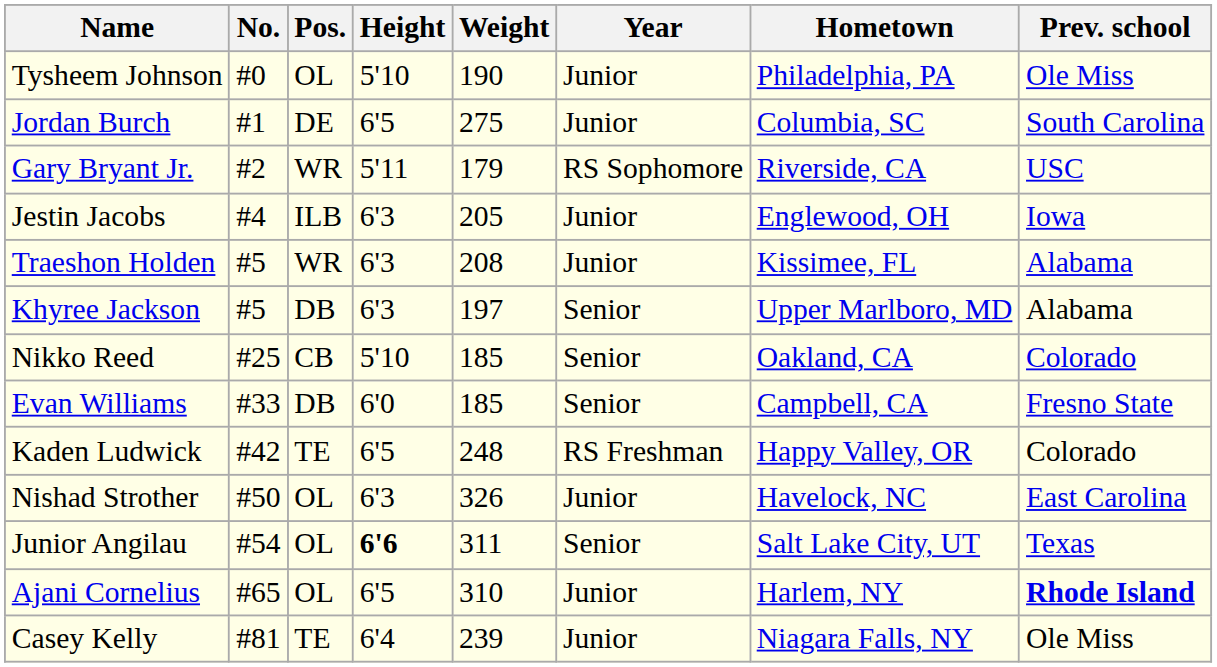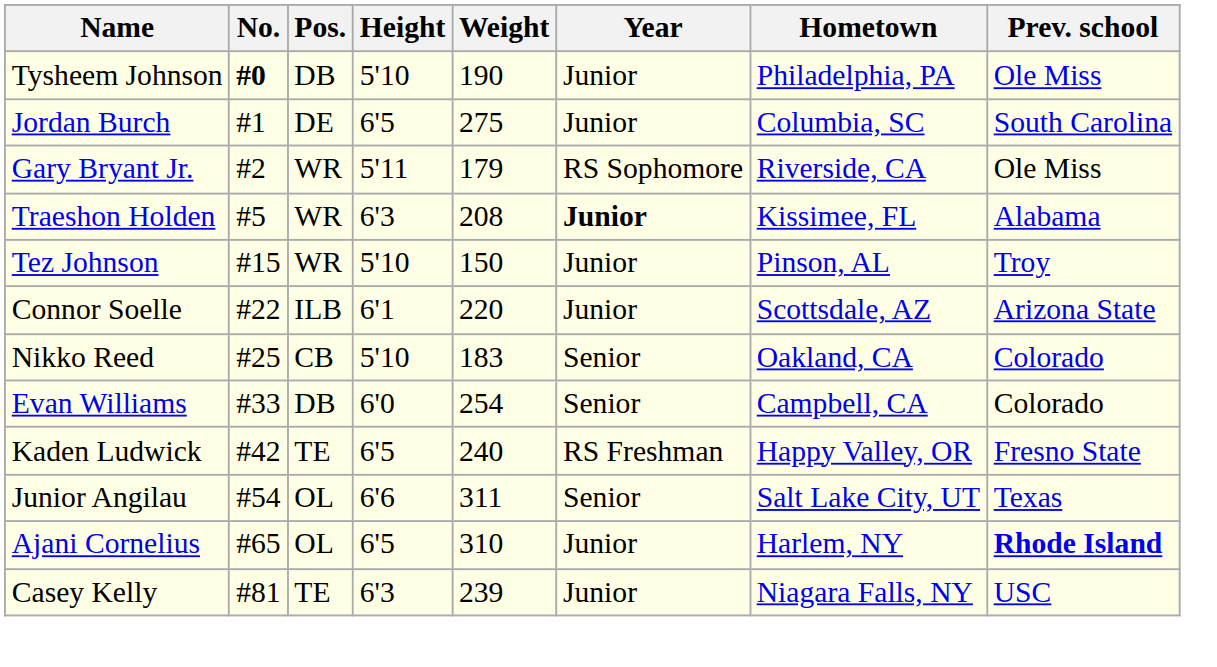(251, 74) normal -> (251, 74) bold
(314, 74) OL -> (315, 74) DB
(1055, 168) USC -> (1048, 168) Ole Miss
- row: (89, 215)
(600, 262) normal -> (605, 215) bold
- row: (106, 309)
+ row: (85, 262)
+ row: (97, 309)
(481, 356) 185 -> (481, 356) 183
(481, 403) 185 -> (481, 403) 254
(1100, 403) Fresno State -> (1049, 403) Colorado
(481, 450) 248 -> (481, 450) 240
(1081, 450) Colorado -> (1067, 450) Fresno State
- row: (105, 497)
(379, 544) bold -> (377, 497) normal
(377, 638) 6'4 -> (377, 591) 6'3
(1080, 638) Ole Miss -> (1022, 591) USC
